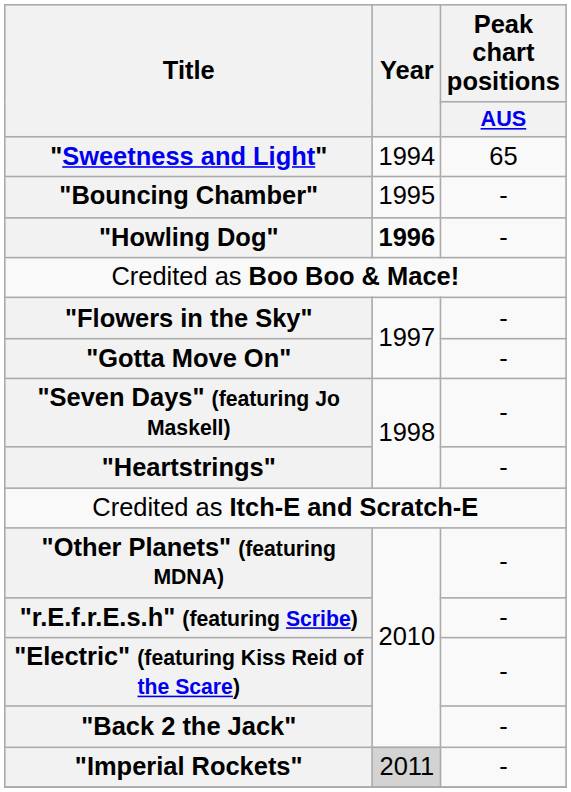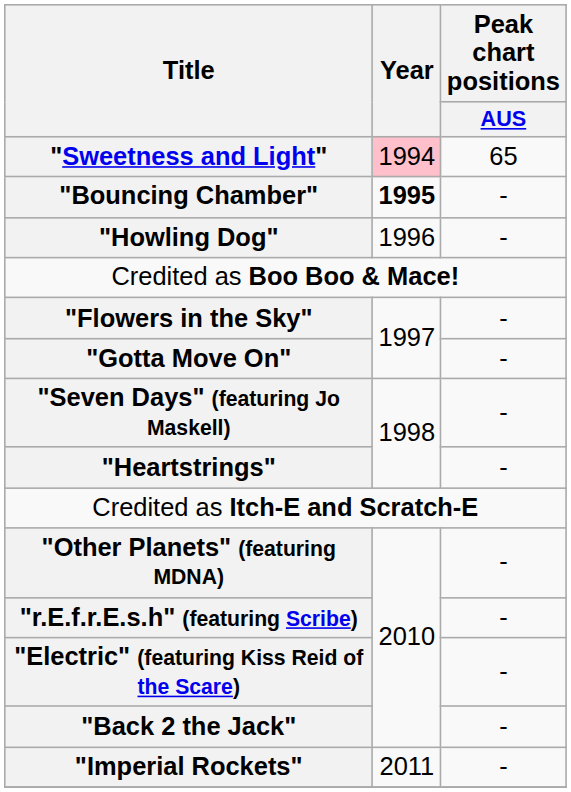(407, 156) no background -> (407, 156) pink background
(407, 196) normal -> (407, 196) bold
(407, 237) bold -> (407, 237) normal
(407, 766) lightgrey background -> (407, 766) no background
